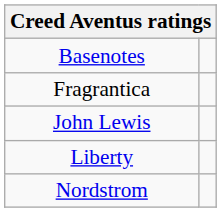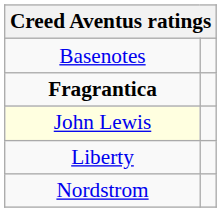(102, 89) normal -> (103, 89) bold
(102, 122) no background -> (103, 122) lightyellow background
